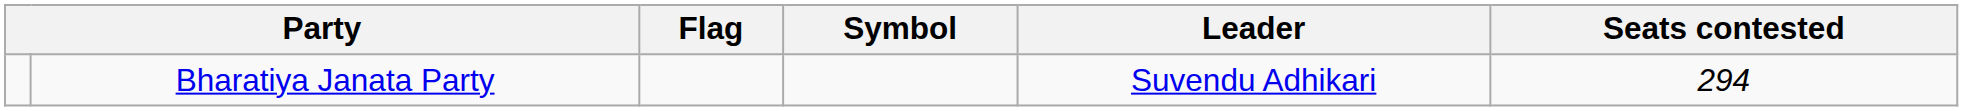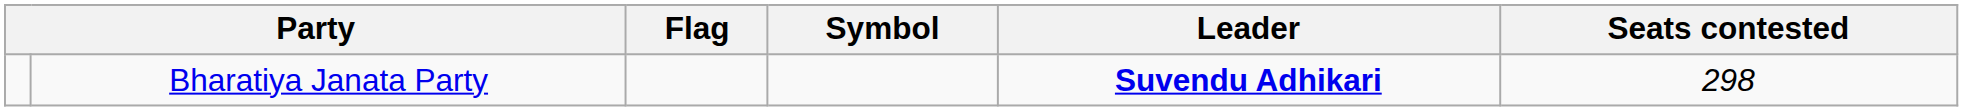(1254, 79) normal -> (1248, 79) bold
(1724, 79) 294 -> (1728, 79) 298
